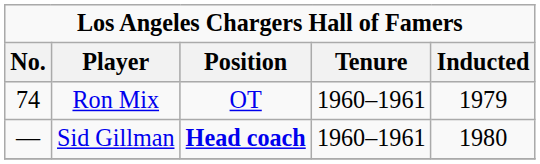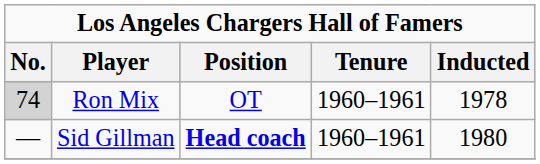(28, 100) no background -> (28, 100) lightgrey background
(483, 100) 1979 -> (483, 100) 1978
